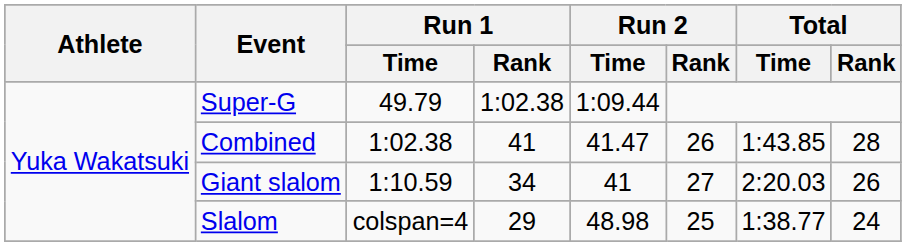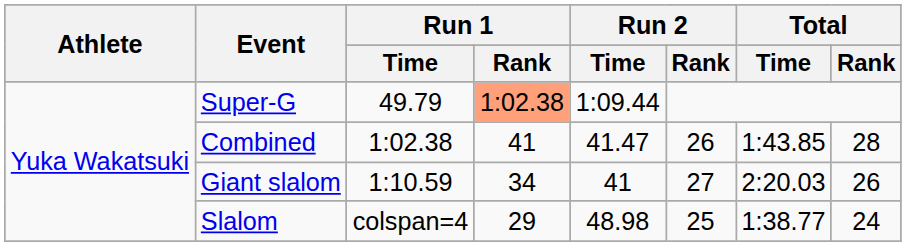(522, 103) no background -> (522, 103) lightsalmon background
